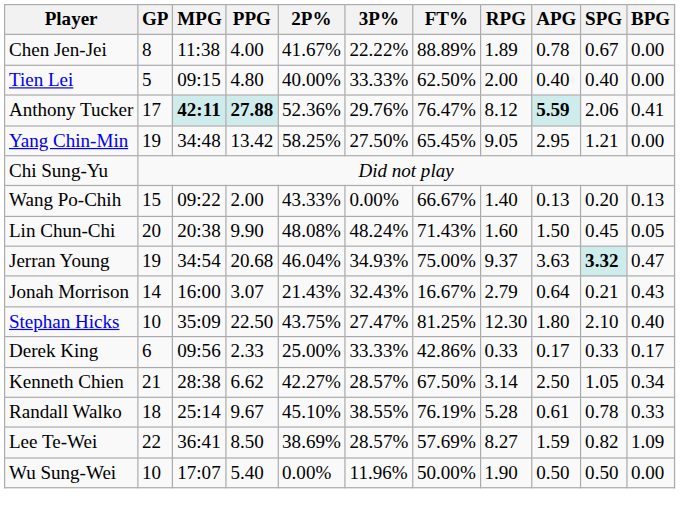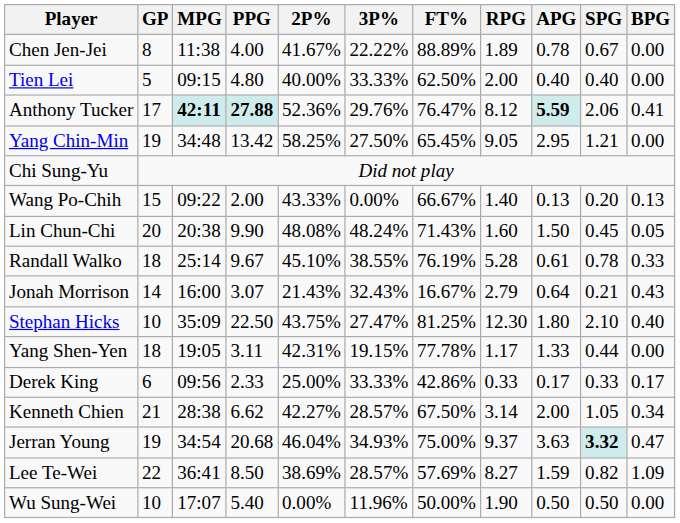rows swapped: (59, 261) <-> (65, 412)
+ row: (68, 351)
(553, 381) 2.50 -> (553, 412) 2.00
